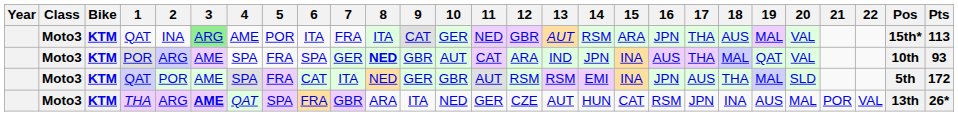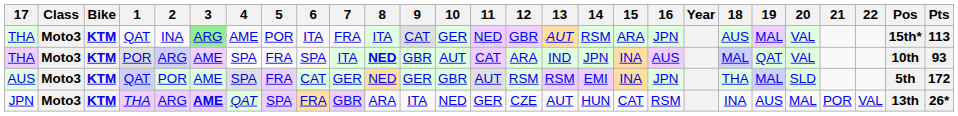columns swapped: (22, 15) <-> (701, 15)
(348, 57) GER -> (347, 57) ITA
(348, 79) ITA -> (347, 79) GER
